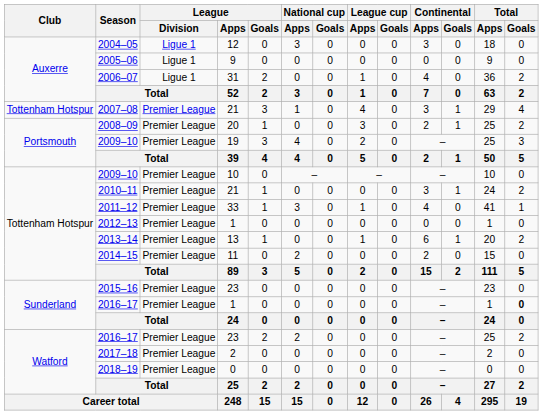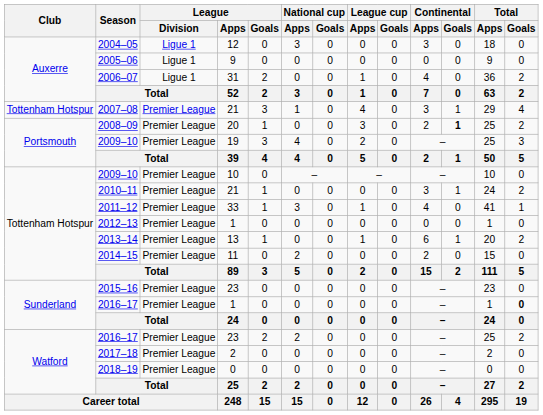(458, 126) normal -> (458, 126) bold
